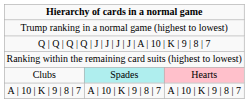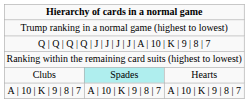(204, 75) pink background -> (204, 75) no background
